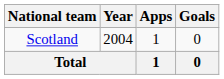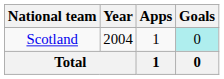(197, 39) no background -> (197, 39) paleturquoise background
